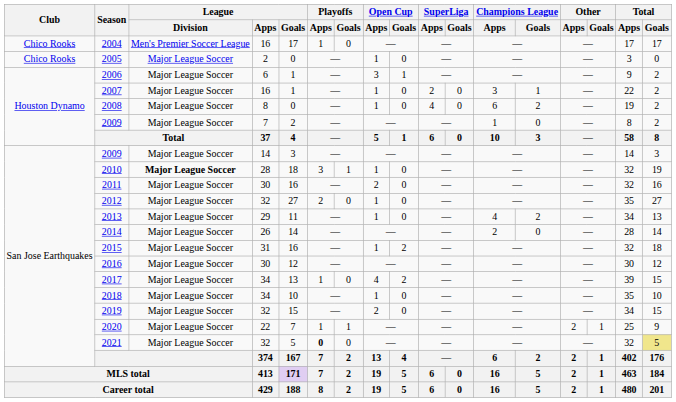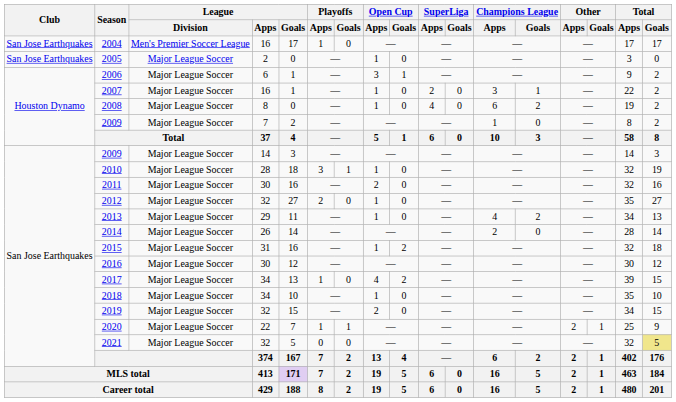(50, 43) Chico Rooks -> (50, 43) San Jose Earthquakes
(50, 59) Chico Rooks -> (50, 59) San Jose Earthquakes
(190, 169) bold -> (190, 169) normal
(321, 342) bold -> (321, 342) normal
